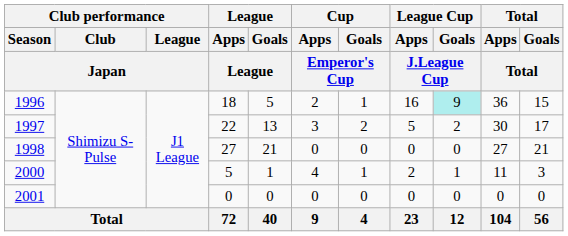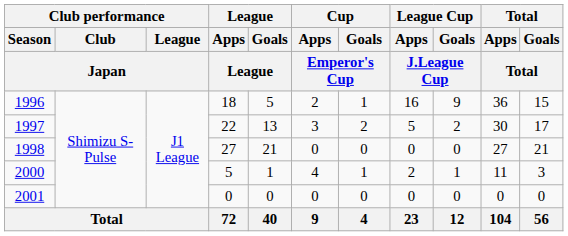(457, 102) paleturquoise background -> (457, 102) no background
